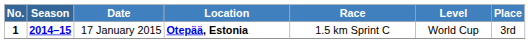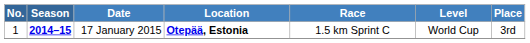(16, 30) bold -> (16, 30) normal
